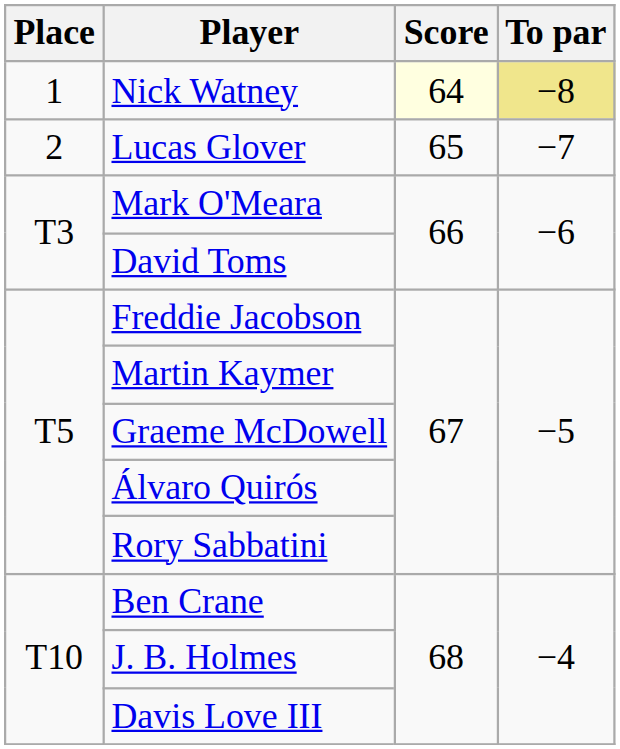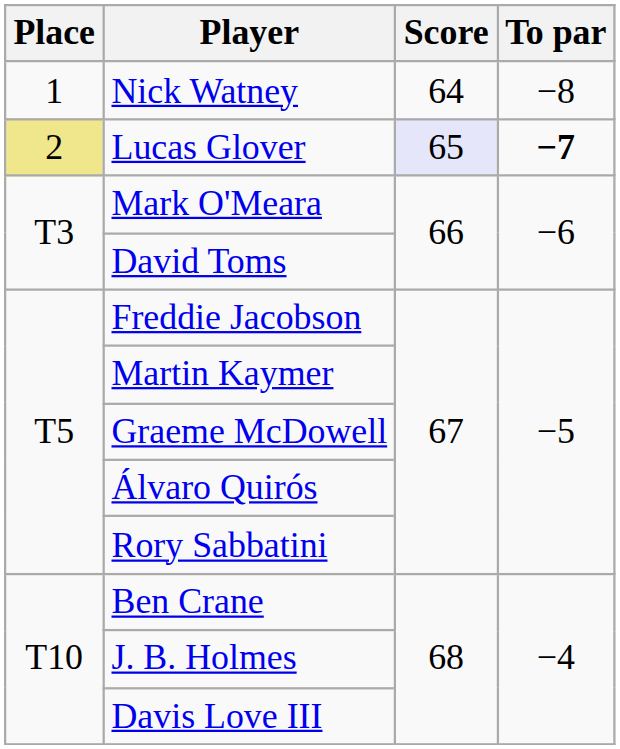(446, 89) lightyellow background -> (446, 89) no background
(556, 89) khaki background -> (556, 89) no background
(54, 146) no background -> (54, 146) khaki background
(446, 146) no background -> (446, 146) lavender background
(556, 146) normal -> (556, 146) bold
